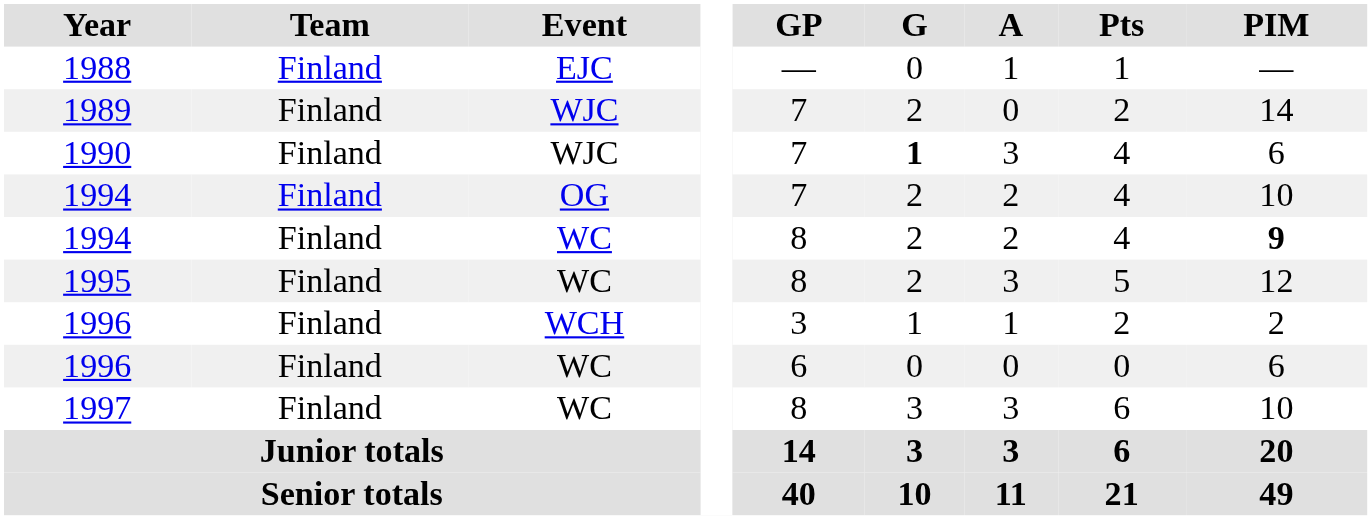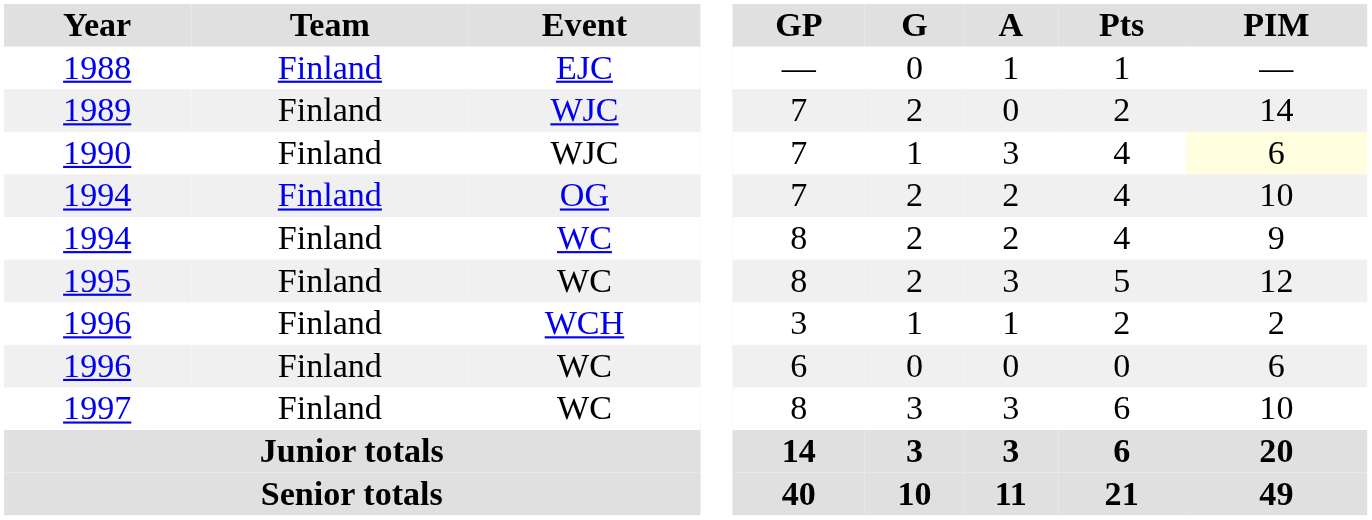(915, 152) bold -> (915, 152) normal
(1276, 152) no background -> (1276, 152) lightyellow background
(1276, 237) bold -> (1276, 237) normal
